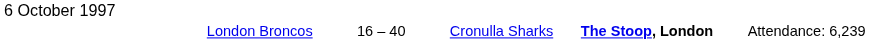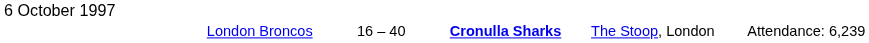(502, 31) normal -> (506, 31) bold
(647, 31) bold -> (653, 31) normal
